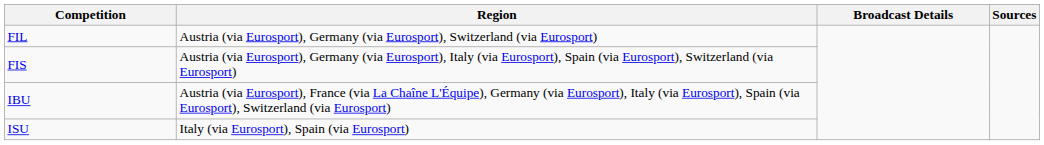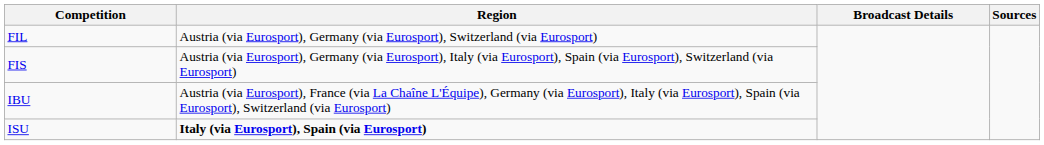(294, 129) normal -> (303, 129) bold
